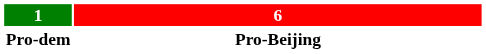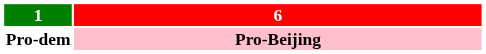(278, 39) no background -> (278, 39) pink background
